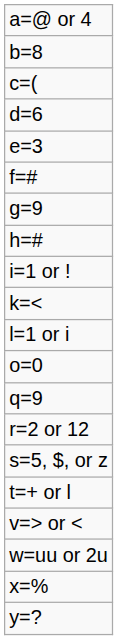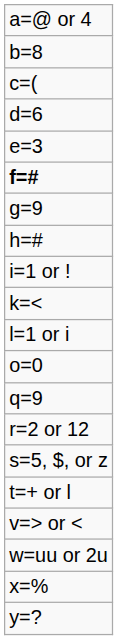(23, 177) normal -> (24, 177) bold
